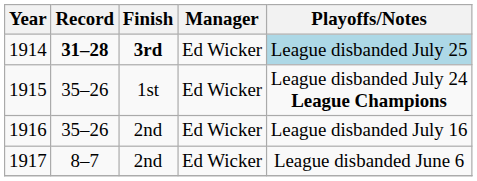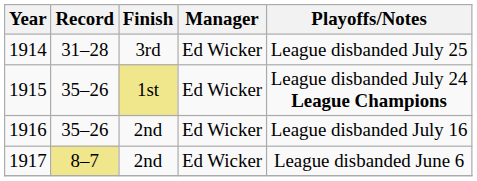(85, 49) bold -> (85, 49) normal
(148, 49) bold -> (148, 49) normal
(369, 49) lightblue background -> (369, 49) no background
(148, 89) no background -> (148, 89) khaki background
(85, 160) no background -> (85, 160) khaki background
